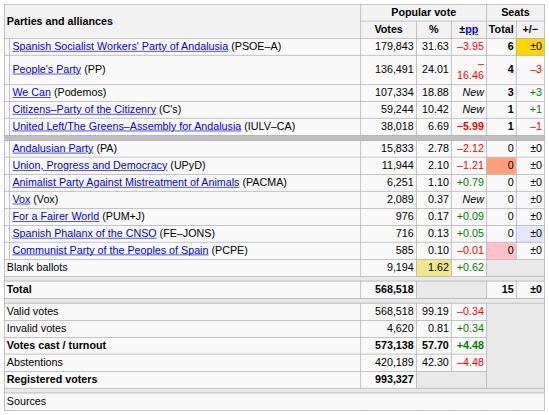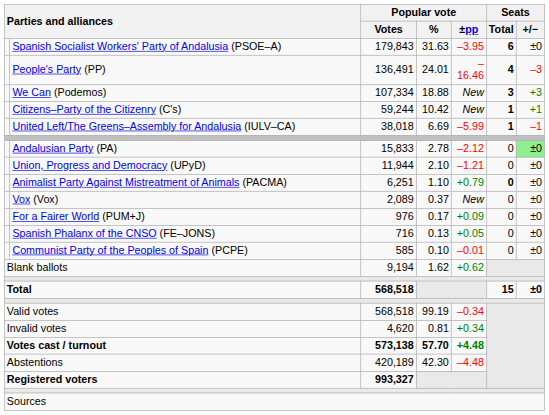(536, 47) gold background -> (536, 47) no background
(471, 127) bold -> (471, 127) normal
(536, 149) no background -> (536, 149) lightgreen background
(511, 166) lightsalmon background -> (511, 166) no background
(511, 183) normal -> (511, 183) bold
(536, 234) lavender background -> (536, 234) no background
(511, 251) pink background -> (511, 251) no background
(438, 268) khaki background -> (438, 268) no background
